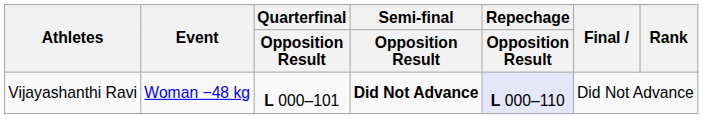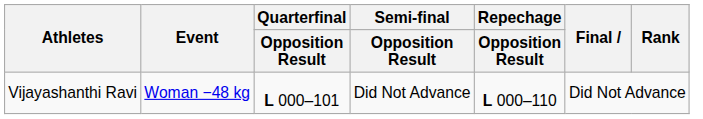(416, 93) bold -> (412, 93) normal
(528, 102) lavender background -> (520, 102) no background
